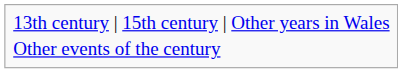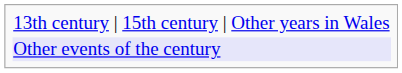(117, 49) no background -> (117, 49) lavender background
